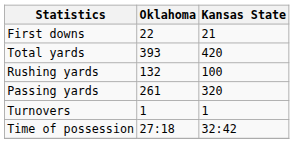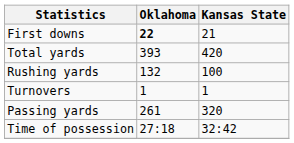(147, 34) normal -> (147, 34) bold
rows swapped: (53, 91) <-> (39, 110)
